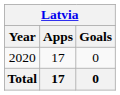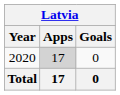(58, 57) no background -> (58, 57) lightgrey background
